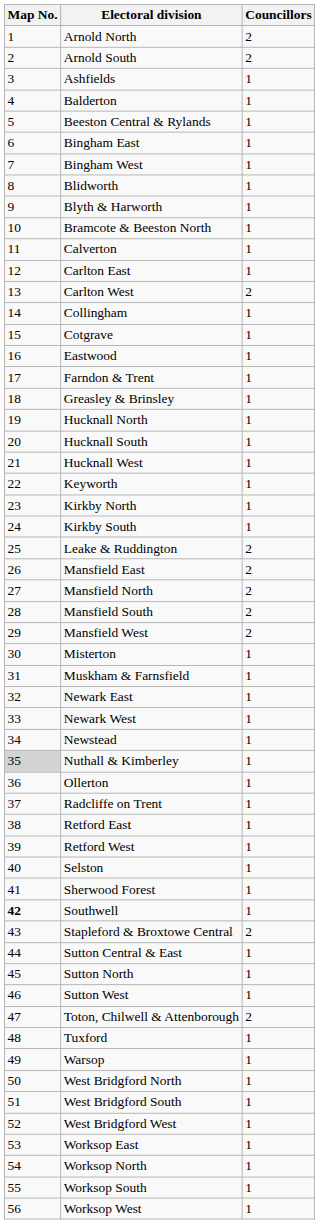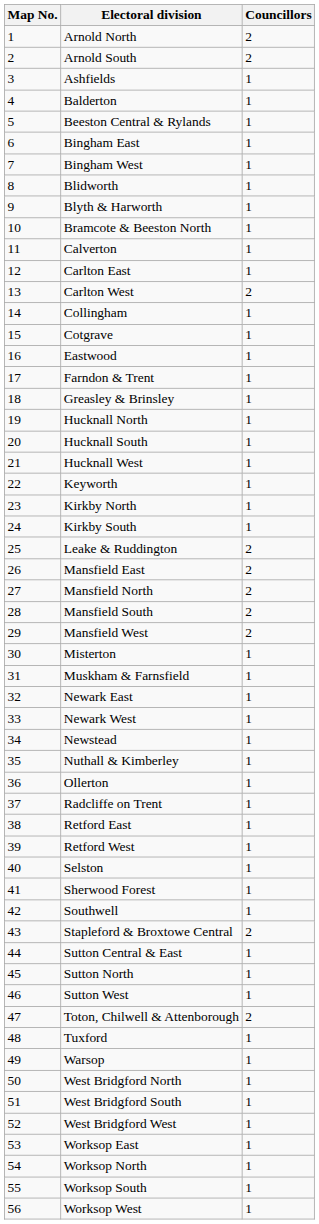(14, 761) lightgrey background -> (14, 761) no background
(14, 910) bold -> (14, 910) normal
